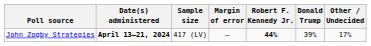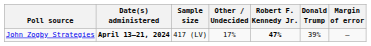columns swapped: (227, 16) <-> (345, 16)
(271, 34) 44% -> (275, 34) 47%
